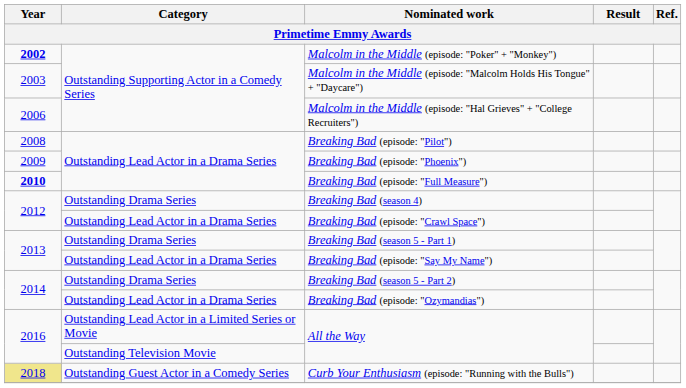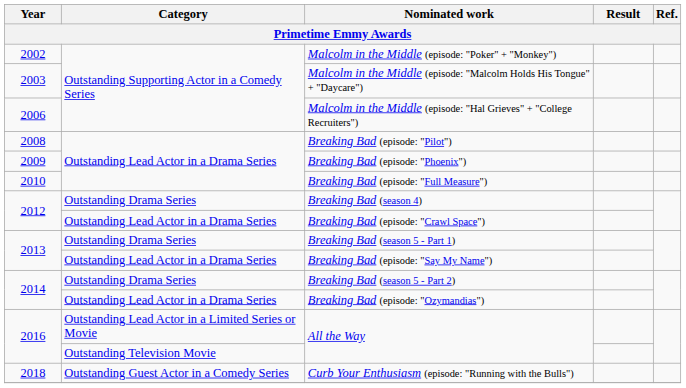(33, 53) bold -> (33, 53) normal
(33, 181) bold -> (33, 181) normal
(33, 373) khaki background -> (33, 373) no background
